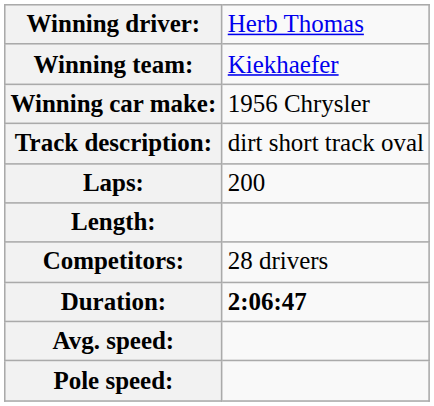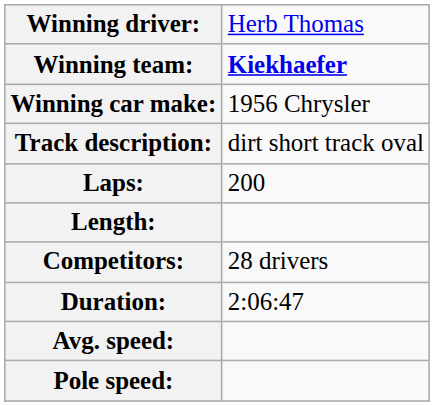(283, 63) normal -> (287, 63) bold
(267, 301) bold -> (266, 301) normal
